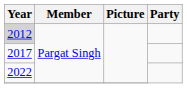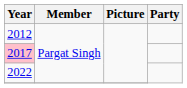(20, 33) lightgrey background -> (20, 33) no background
(20, 53) no background -> (20, 53) pink background
